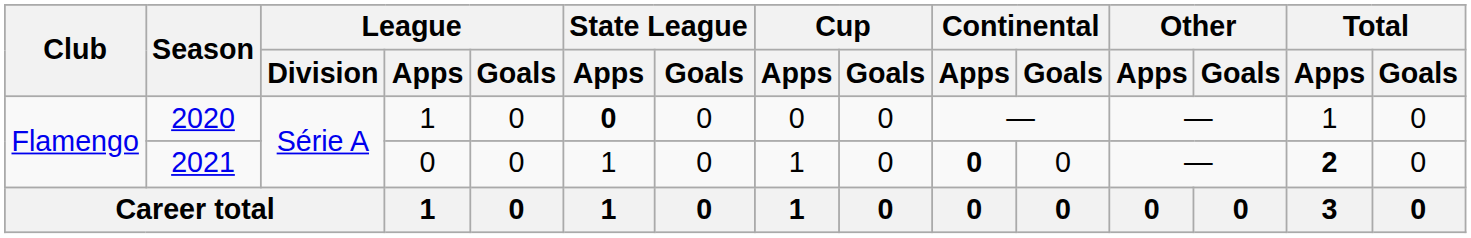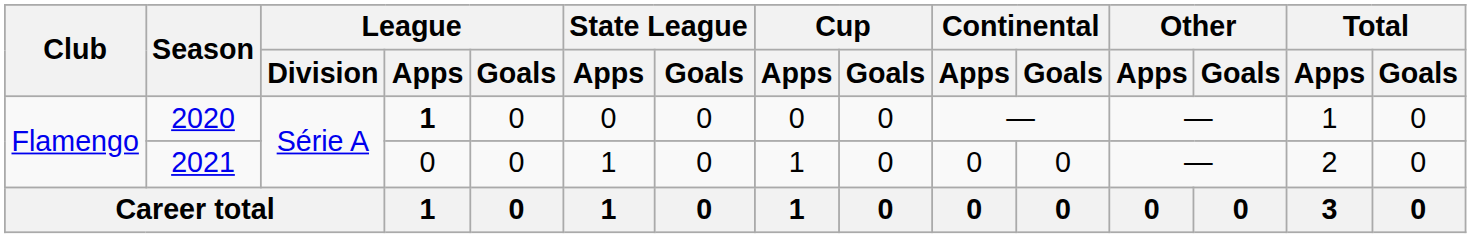(428, 118) normal -> (428, 118) bold
(608, 118) bold -> (608, 118) normal
(974, 163) bold -> (974, 163) normal
(1329, 163) bold -> (1329, 163) normal
